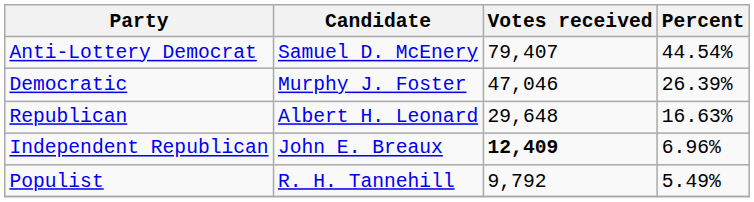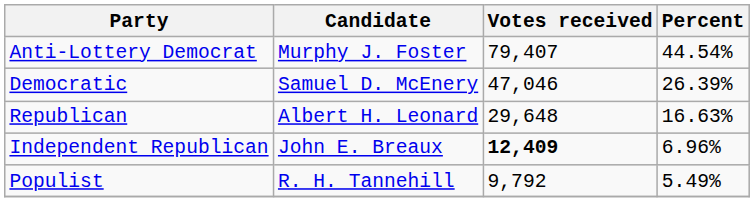(378, 53) Samuel D. McEnery -> (372, 53) Murphy J. Foster
(372, 85) Murphy J. Foster -> (378, 85) Samuel D. McEnery
